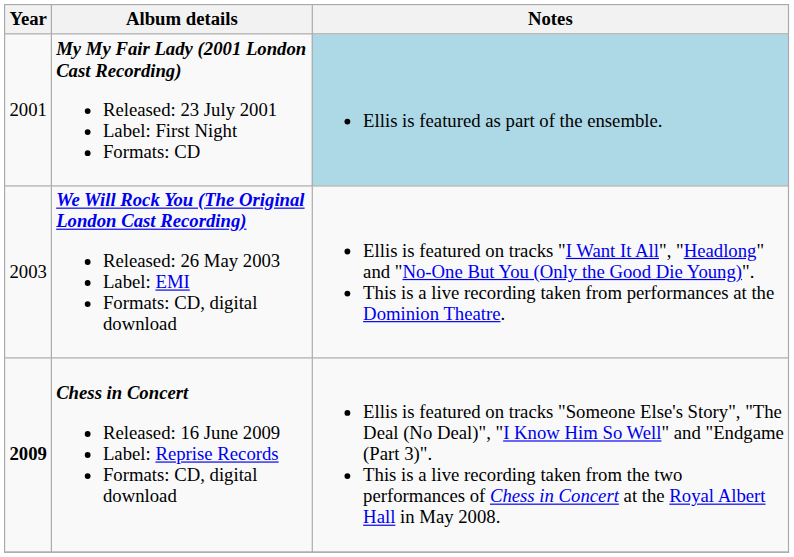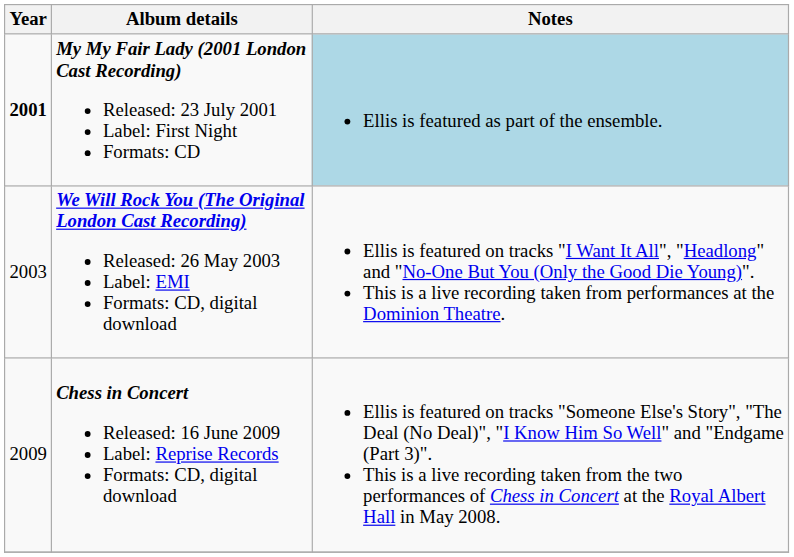(28, 109) normal -> (28, 109) bold
(28, 454) bold -> (28, 454) normal
